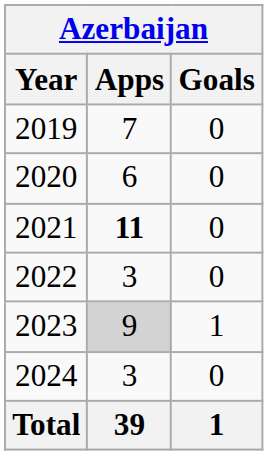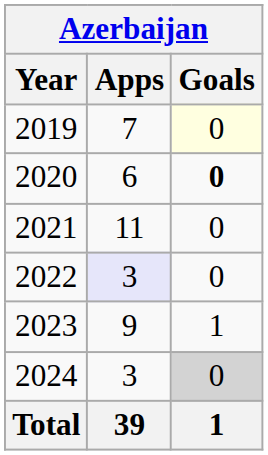(217, 128) no background -> (217, 128) lightyellow background
(217, 177) normal -> (217, 177) bold
(129, 227) bold -> (129, 227) normal
(129, 276) no background -> (129, 276) lavender background
(129, 326) lightgrey background -> (129, 326) no background
(217, 375) no background -> (217, 375) lightgrey background
